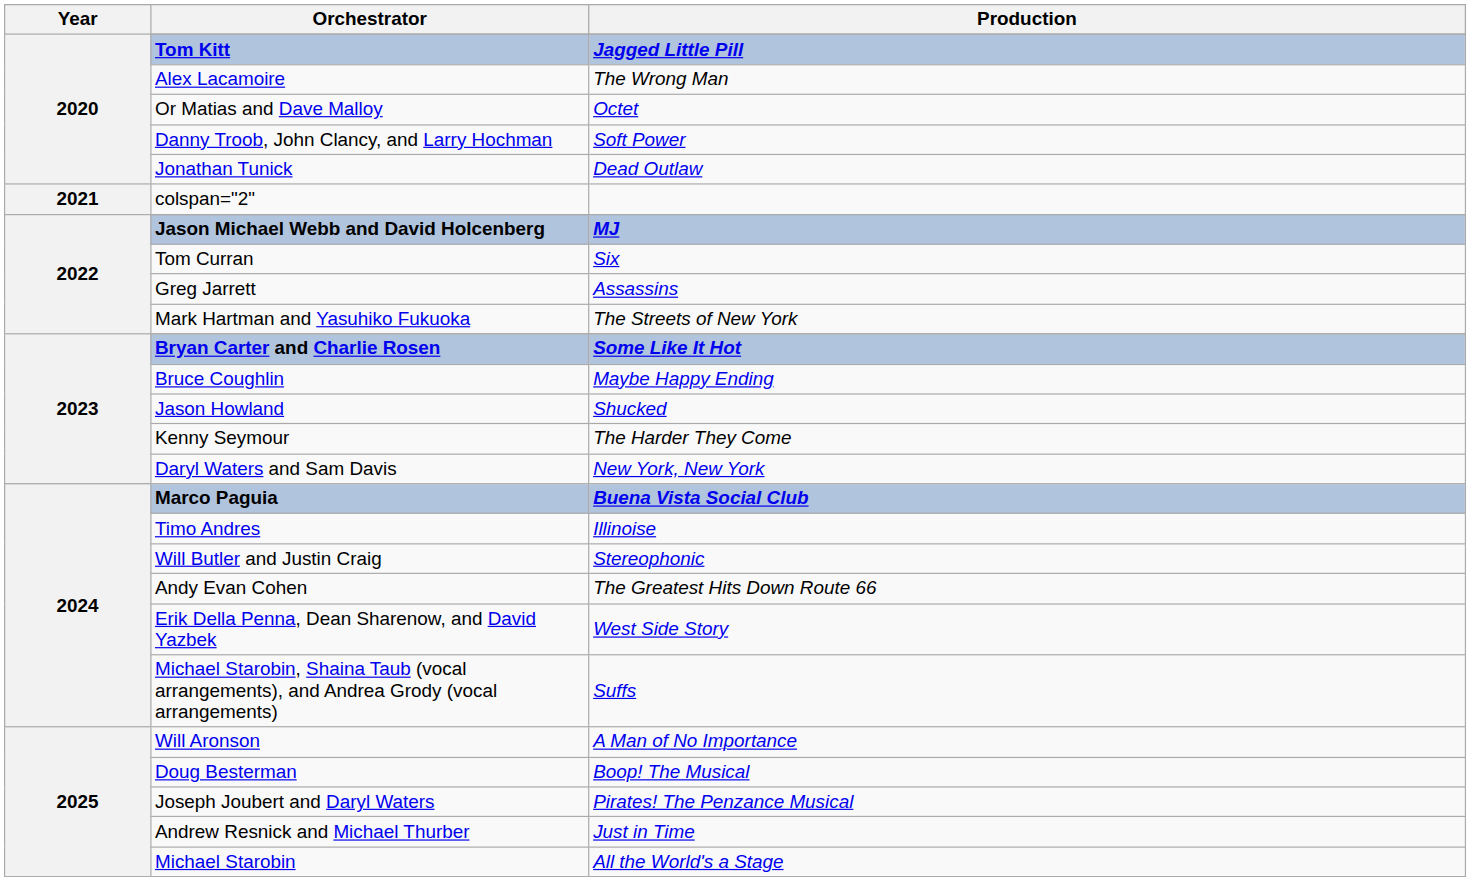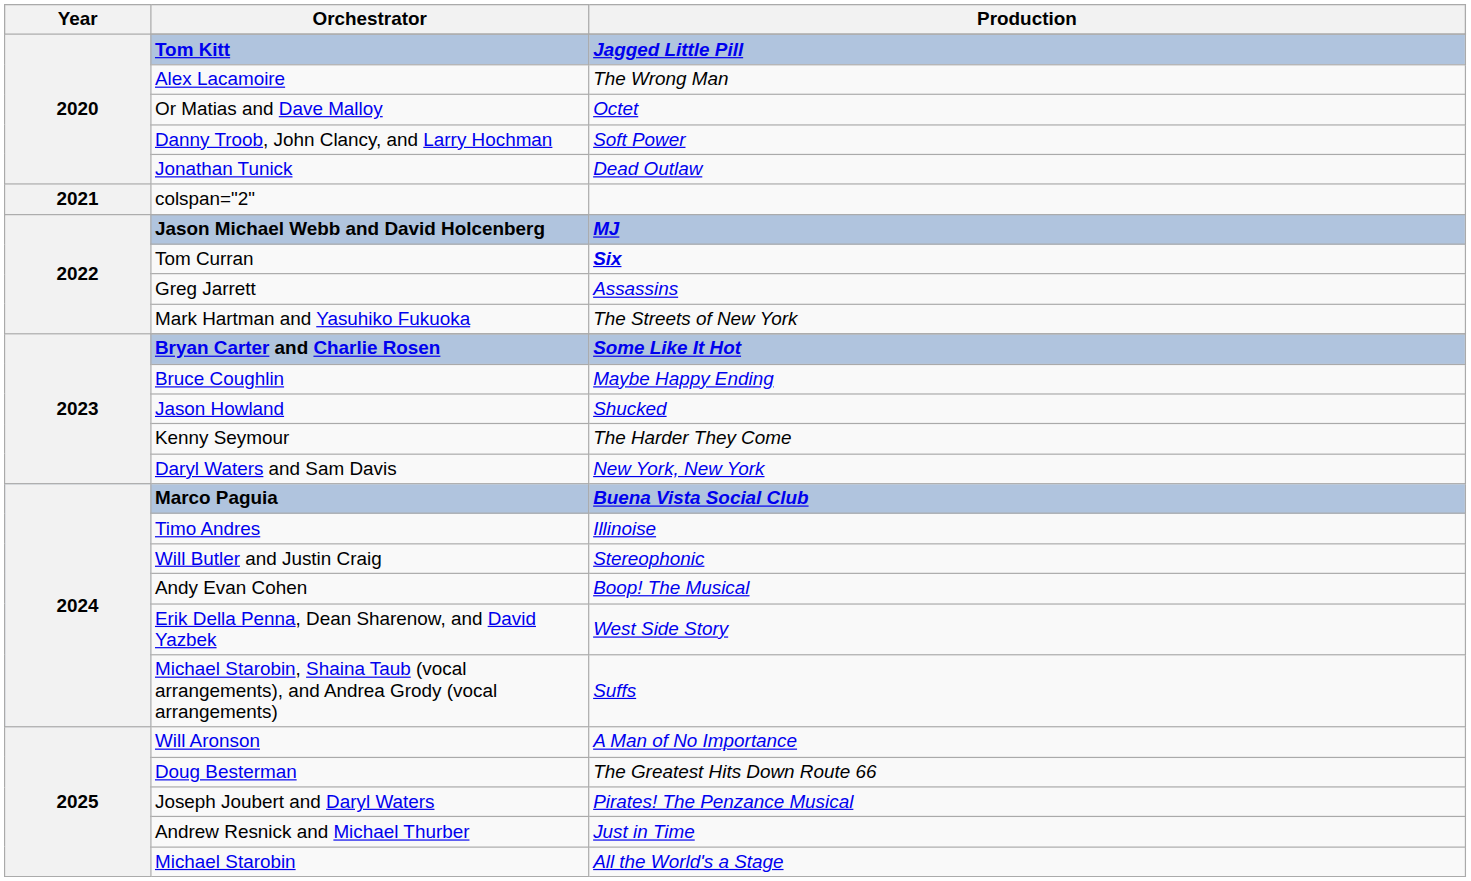(606, 259) normal -> (607, 259) bold
(735, 588) The Greatest Hits Down Route 66 -> (671, 588) Boop! The Musical
(671, 771) Boop! The Musical -> (735, 771) The Greatest Hits Down Route 66
